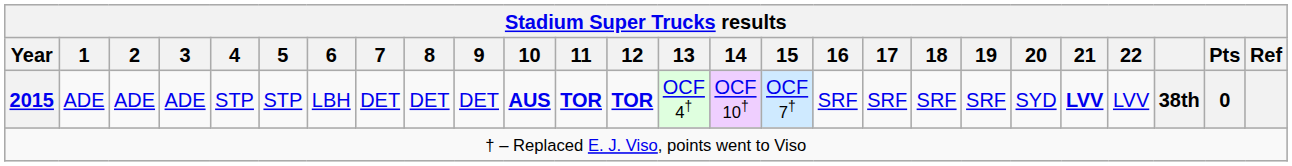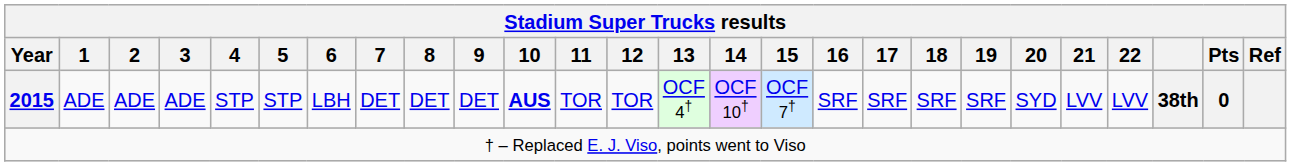(581, 99) bold -> (581, 99) normal
(632, 99) bold -> (632, 99) normal
(1085, 99) bold -> (1084, 99) normal
